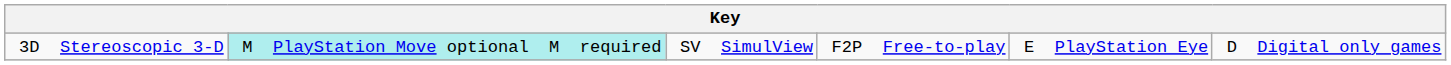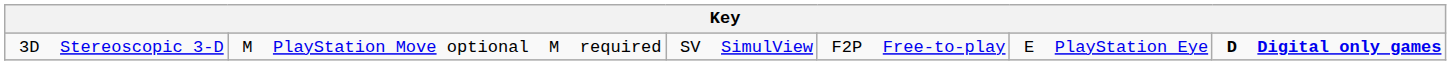(447, 47) paleturquoise background -> (447, 47) no background
(1329, 47) normal -> (1329, 47) bold
